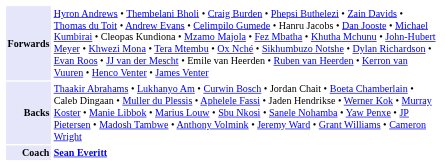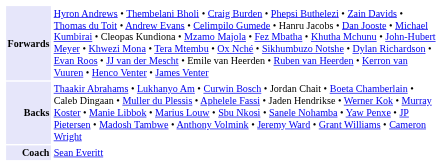(80, 152) bold -> (78, 152) normal
